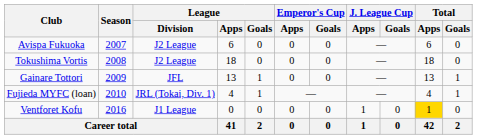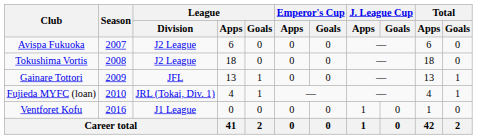(429, 110) gold background -> (429, 110) no background
